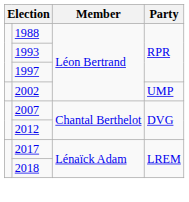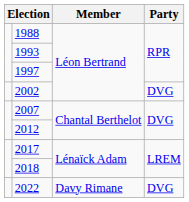(160, 91) UMP -> (160, 91) DVG
+ row: (27, 187)
